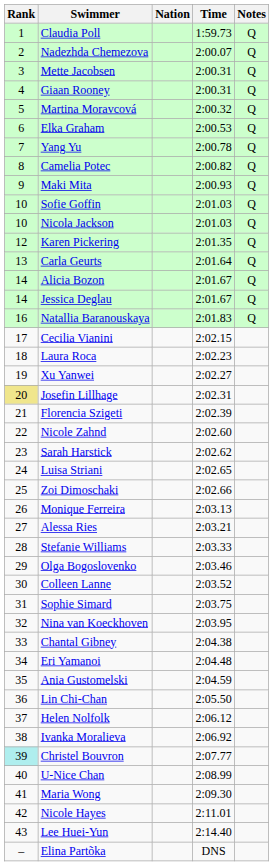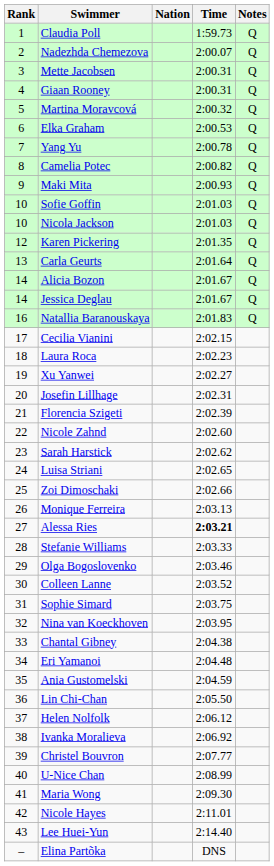(21, 394) khaki background -> (21, 394) no background
(214, 527) normal -> (214, 527) bold
(21, 756) paleturquoise background -> (21, 756) no background
